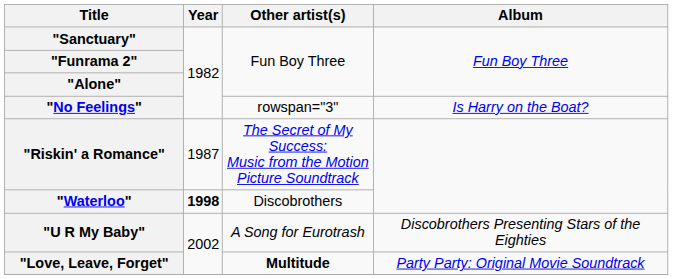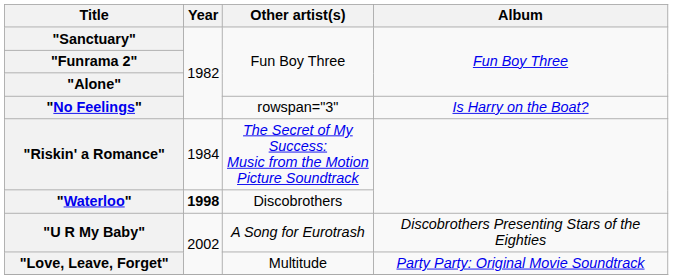(203, 154) 1987 -> (203, 154) 1984
(298, 263) bold -> (298, 263) normal
